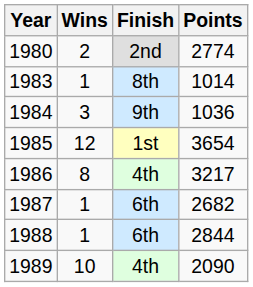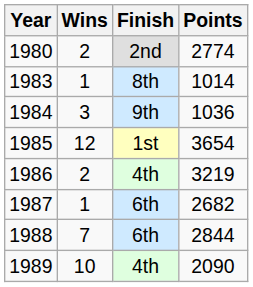(85, 174) 8 -> (85, 174) 2
(213, 174) 3217 -> (213, 174) 3219
(85, 235) 1 -> (85, 235) 7
